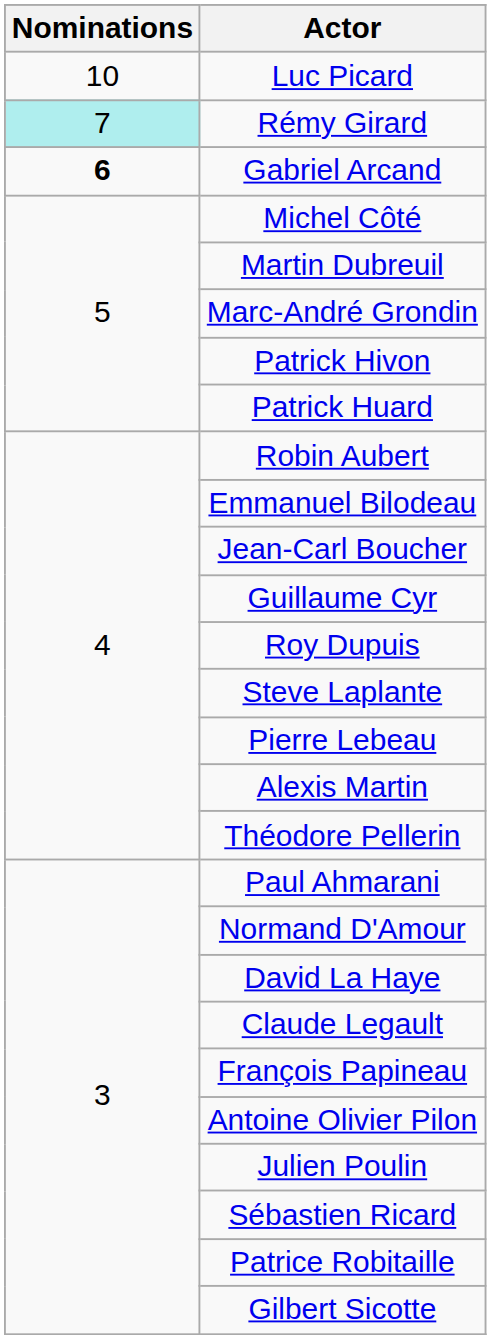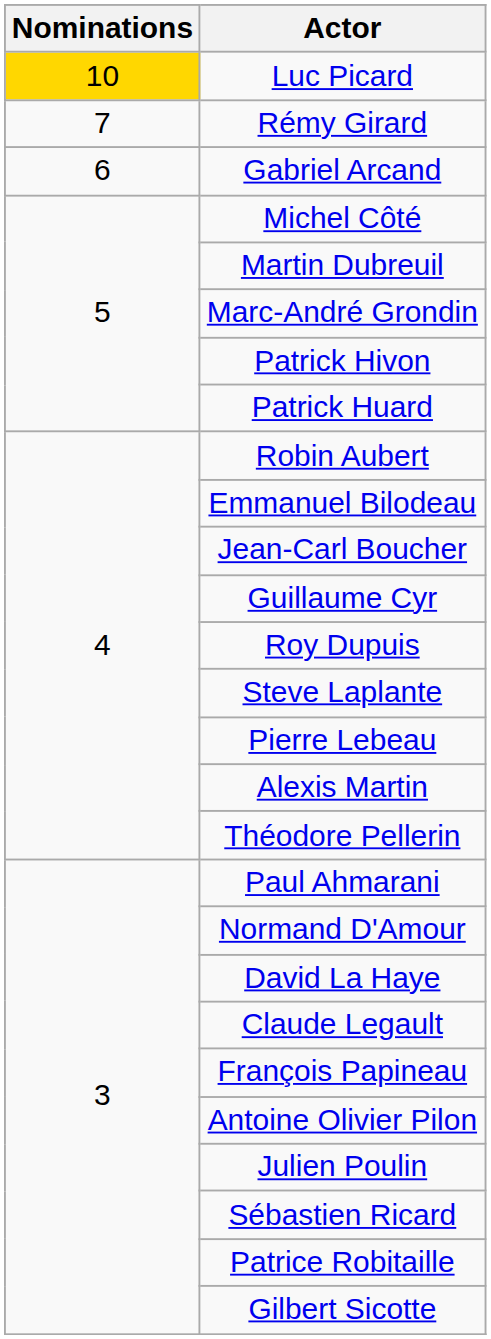(102, 75) no background -> (102, 75) gold background
(102, 123) paleturquoise background -> (102, 123) no background
(102, 170) bold -> (102, 170) normal
